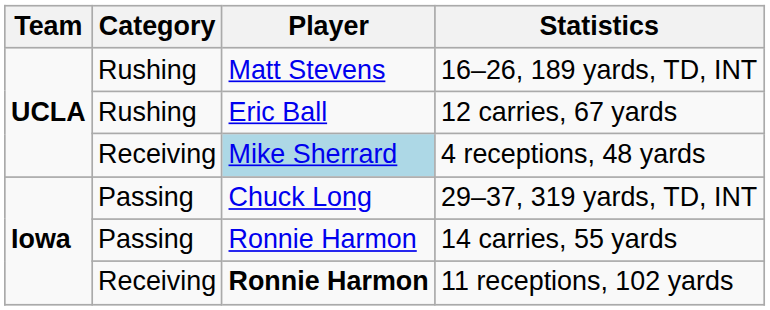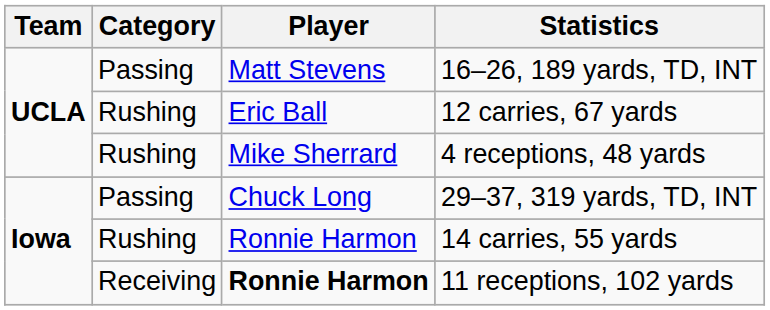(147, 69) Rushing -> (146, 69) Passing
(157, 154) Receiving -> (147, 154) Rushing
(313, 154) lightblue background -> (313, 154) no background
(146, 239) Passing -> (147, 239) Rushing
